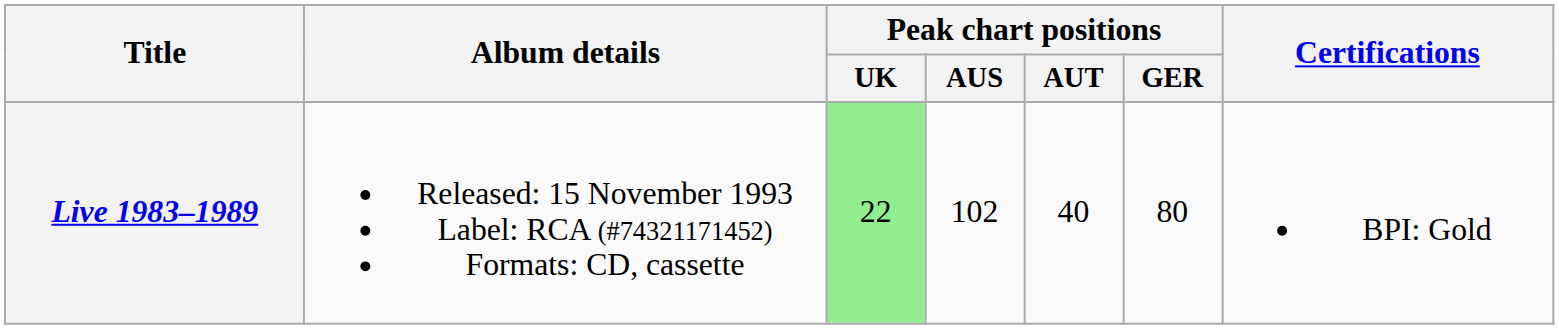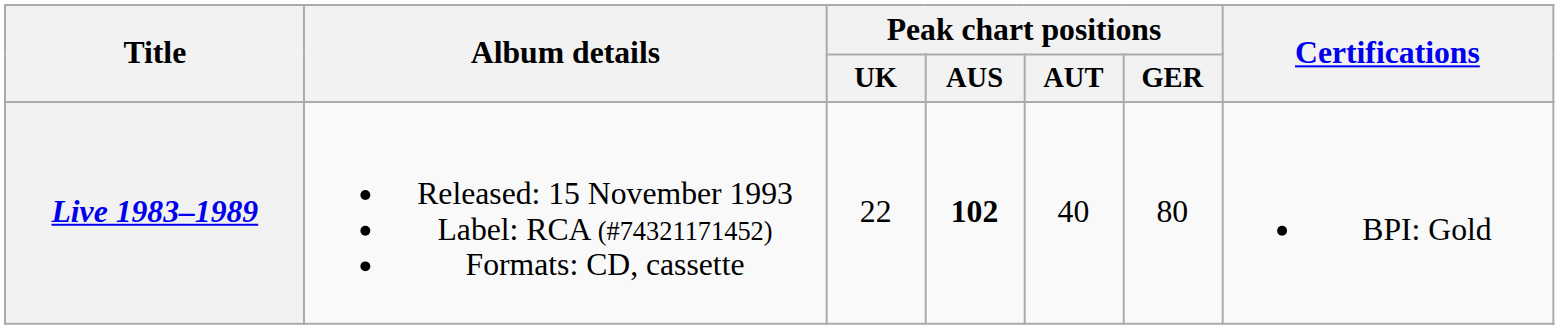(876, 212) lightgreen background -> (876, 212) no background
(975, 212) normal -> (975, 212) bold
